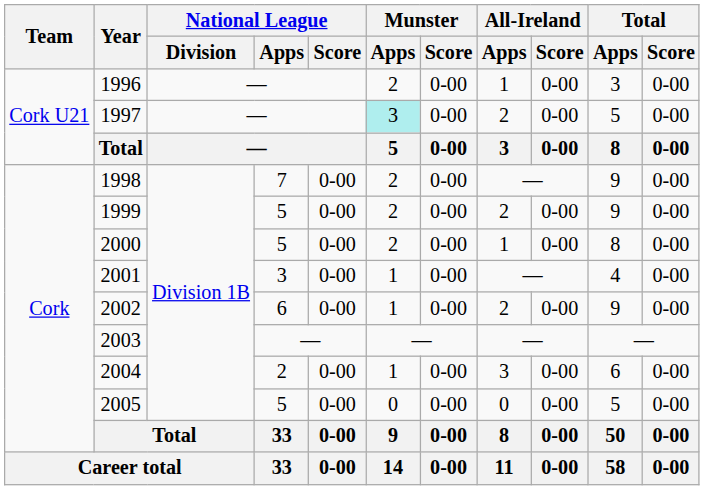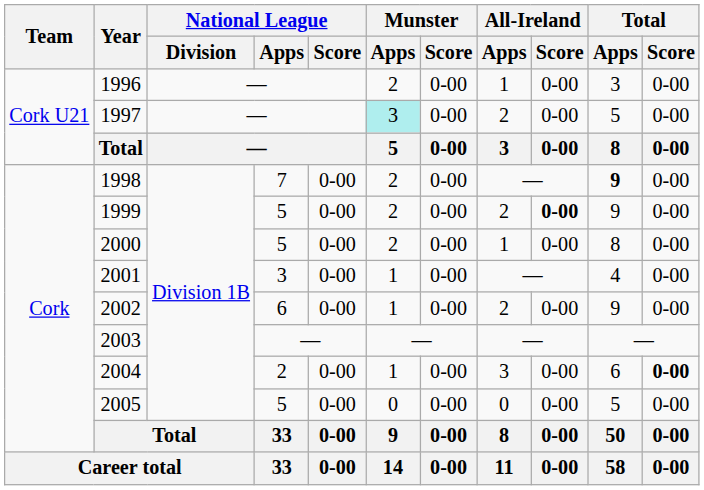(615, 180) normal -> (615, 180) bold
(560, 212) normal -> (560, 212) bold
(671, 372) normal -> (671, 372) bold
